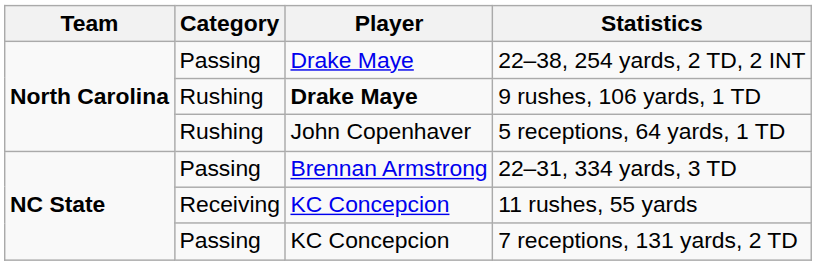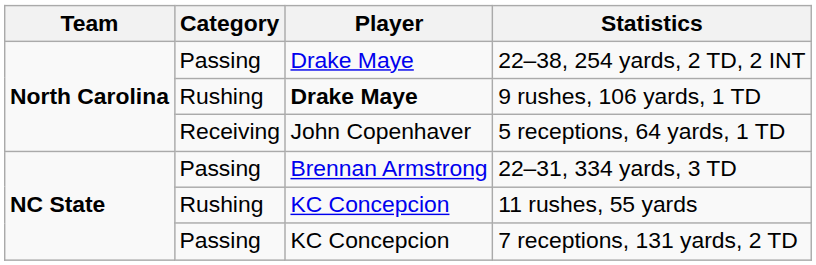(221, 132) Rushing -> (230, 132) Receiving
(230, 204) Receiving -> (221, 204) Rushing
